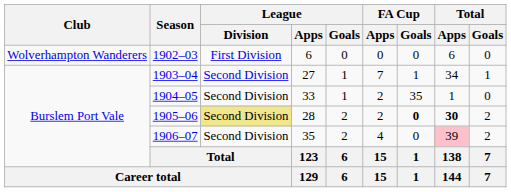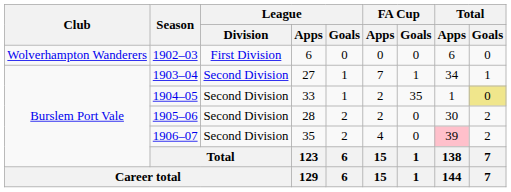(487, 95) no background -> (487, 95) khaki background
(246, 116) khaki background -> (246, 116) no background
(416, 116) bold -> (416, 116) normal
(452, 116) bold -> (452, 116) normal
